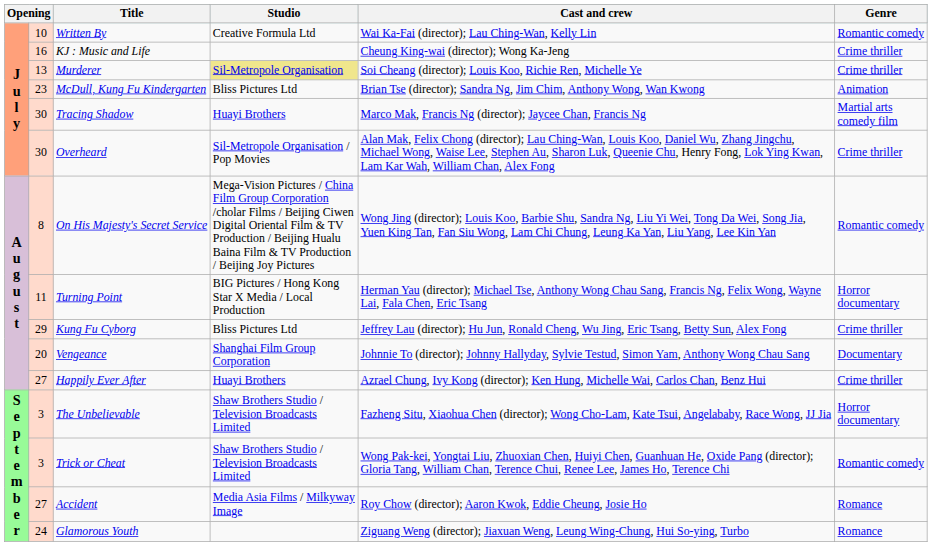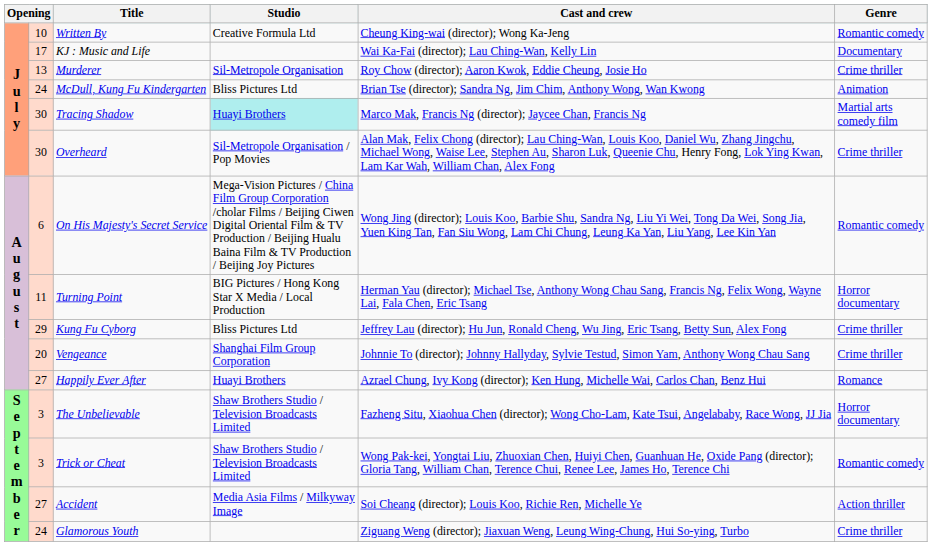(478, 32) Wai Ka-Fai (director); Lau Ching-Wan, Kelly Lin -> (465, 32) Cheung King-wai (director); Wong Ka-Jeng
(41, 51) 16 -> (41, 51) 17
(465, 51) Cheung King-wai (director); Wong Ka-Jeng -> (478, 51) Wai Ka-Fai (director); Lau Ching-Wan, Kelly Lin
(870, 51) Crime thriller -> (870, 51) Documentary
(278, 70) khaki background -> (278, 70) no background
(501, 70) Soi Cheang (director); Louis Koo, Richie Ren, Michelle Ye -> (504, 70) Roy Chow (director); Aaron Kwok, Eddie Cheung, Josie Ho
(41, 88) 23 -> (41, 88) 24
(249, 114) no background -> (249, 114) paleturquoise background
(41, 225) 8 -> (41, 225) 6
(870, 354) Documentary -> (870, 354) Crime thriller
(870, 380) Crime thriller -> (860, 380) Romance
(504, 504) Roy Chow (director); Aaron Kwok, Eddie Cheung, Josie Ho -> (501, 504) Soi Cheang (director); Louis Koo, Richie Ren, Michelle Ye
(860, 504) Romance -> (871, 504) Action thriller
(860, 531) Romance -> (870, 531) Crime thriller
